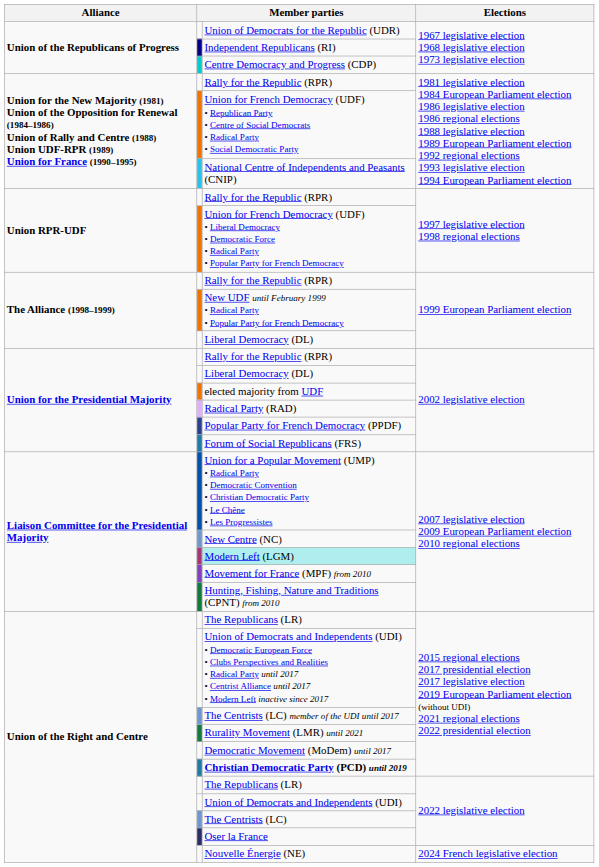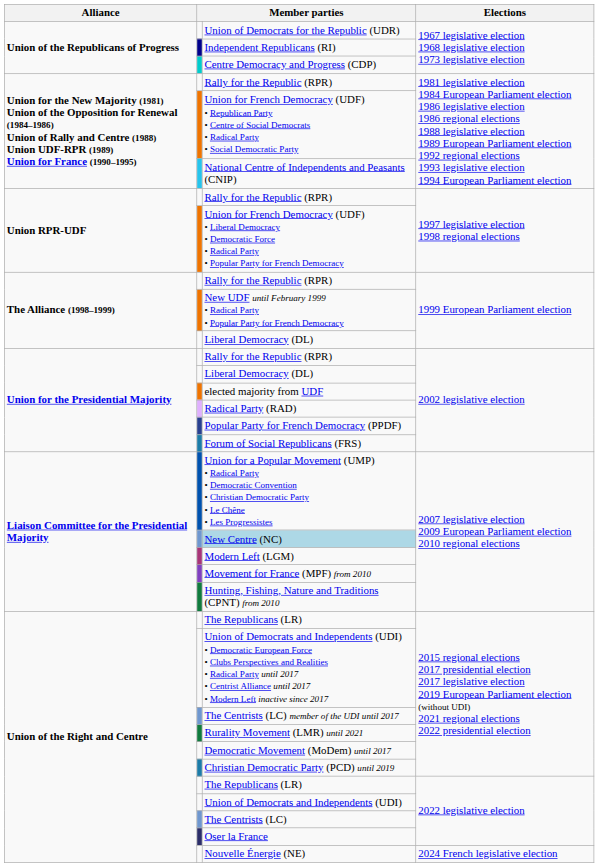(243, 539) no background -> (243, 539) lightblue background
(249, 556) paleturquoise background -> (249, 556) no background
(306, 767) bold -> (299, 767) normal
